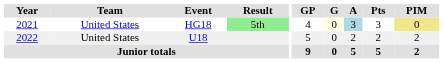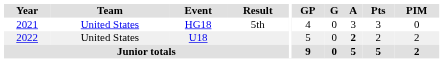(258, 24) lightgreen background -> (258, 24) no background
(334, 24) lightyellow background -> (334, 24) no background
(353, 24) lightblue background -> (353, 24) no background
(417, 24) khaki background -> (417, 24) no background
(353, 38) normal -> (353, 38) bold
